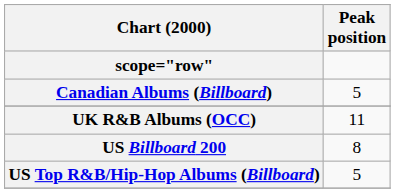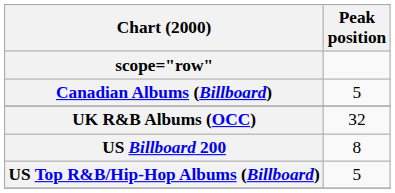(357, 119) 11 -> (357, 119) 32
